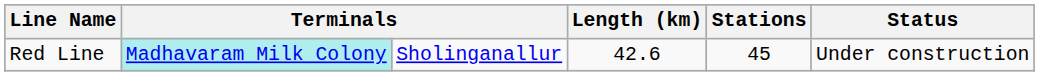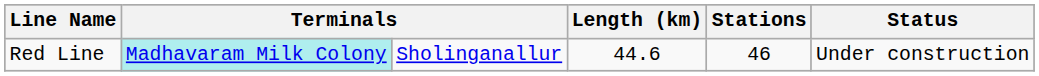(637, 54) 42.6 -> (637, 54) 44.6
(759, 54) 45 -> (759, 54) 46
